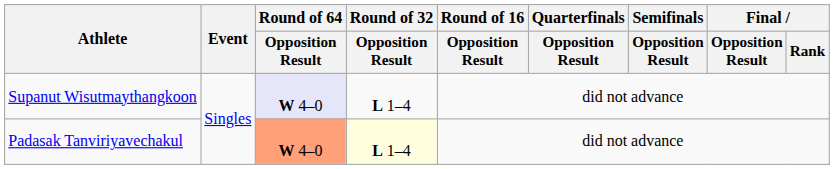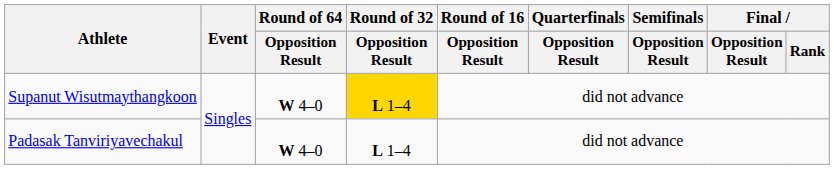(301, 106) lavender background -> (301, 106) no background
(392, 106) no background -> (392, 106) gold background
(301, 151) lightsalmon background -> (301, 151) no background
(392, 151) lightyellow background -> (392, 151) no background
